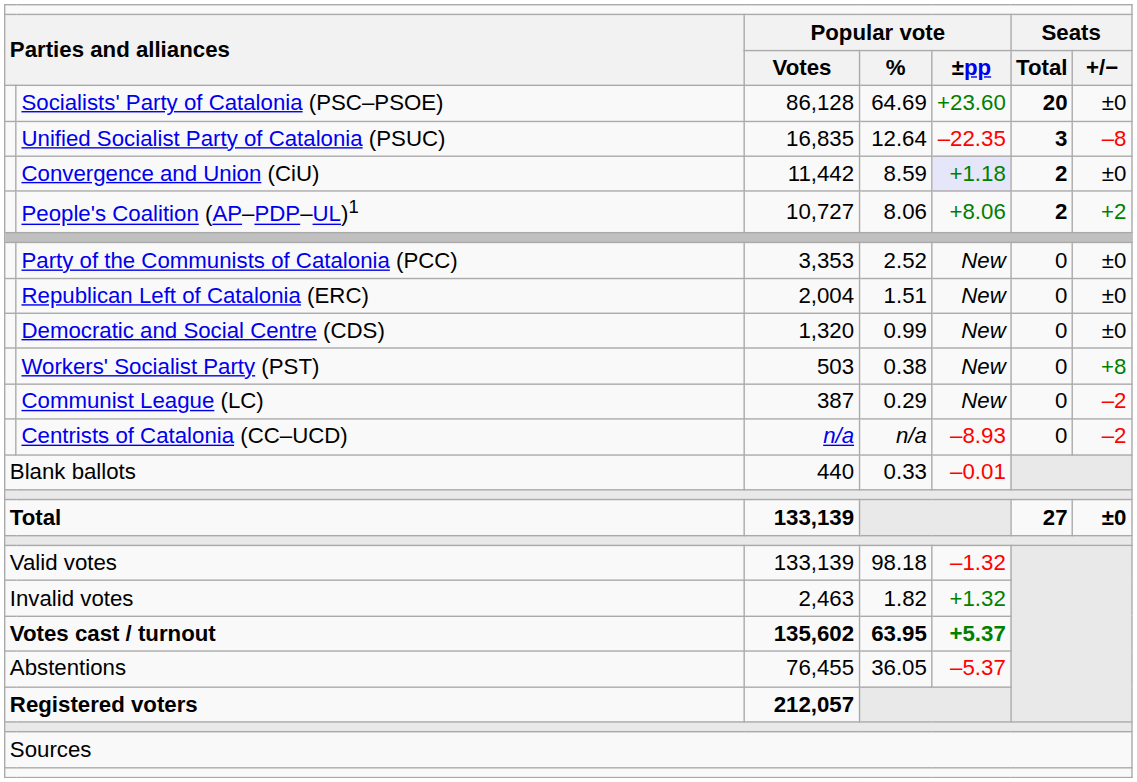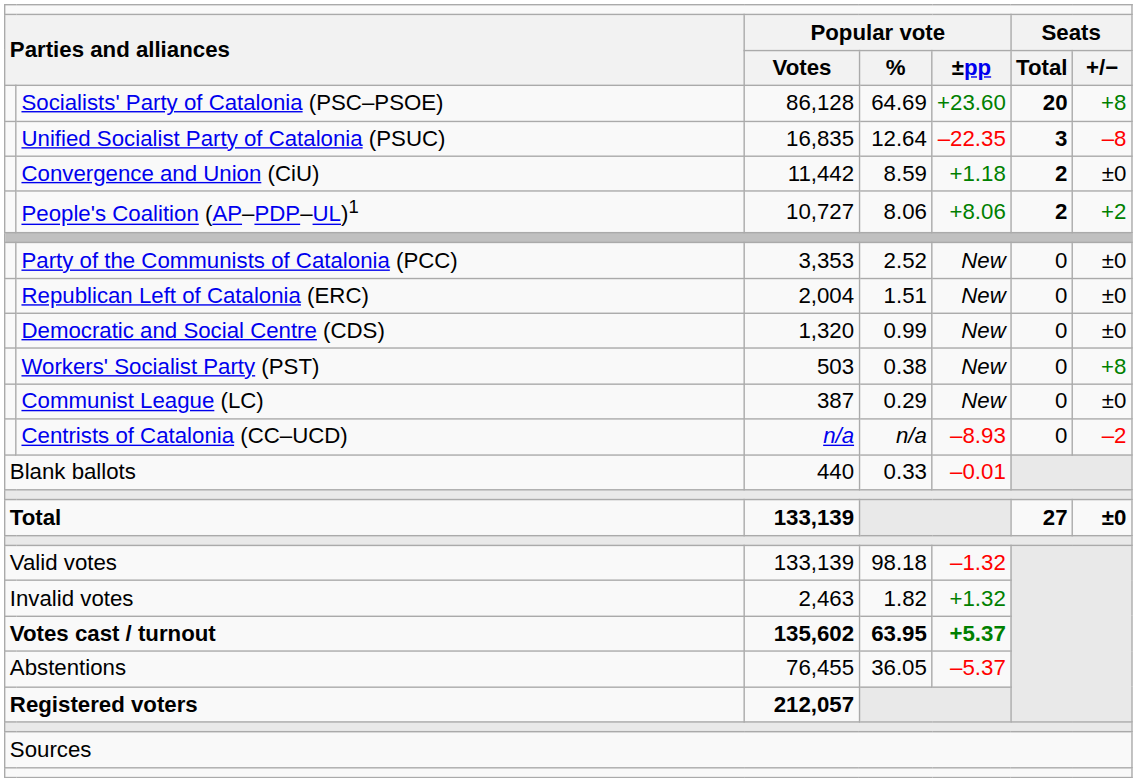(1114, 102) ±0 -> (1114, 102) +8
(978, 173) lavender background -> (978, 173) no background
(1114, 401) –2 -> (1114, 401) ±0
